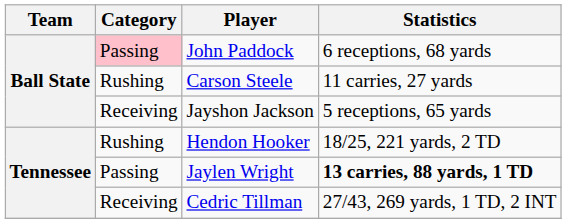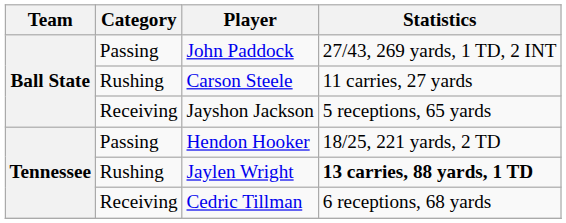(129, 50) pink background -> (129, 50) no background
(407, 50) 6 receptions, 68 yards -> (440, 50) 27/43, 269 yards, 1 TD, 2 INT
(132, 141) Rushing -> (129, 141) Passing
(129, 172) Passing -> (132, 172) Rushing
(440, 202) 27/43, 269 yards, 1 TD, 2 INT -> (407, 202) 6 receptions, 68 yards
